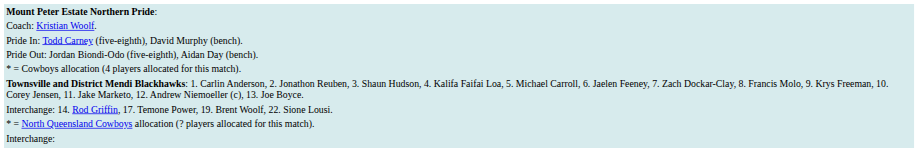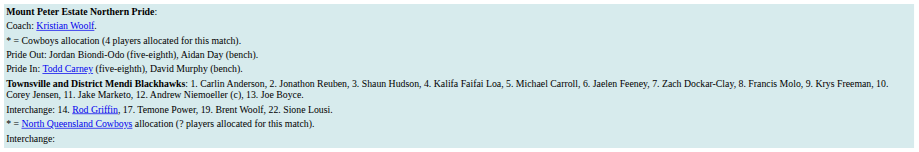(124, 40) Pride In: Todd Carney (five-eighth), David Murphy (bench). -> (124, 40) * = Cowboys allocation (4 players allocated for this match).
(124, 69) * = Cowboys allocation (4 players allocated for this match). -> (124, 69) Pride In: Todd Carney (five-eighth), David Murphy (bench).
